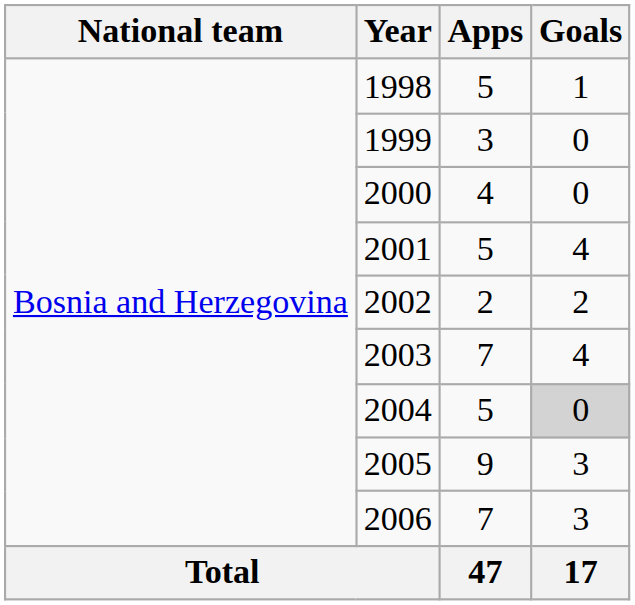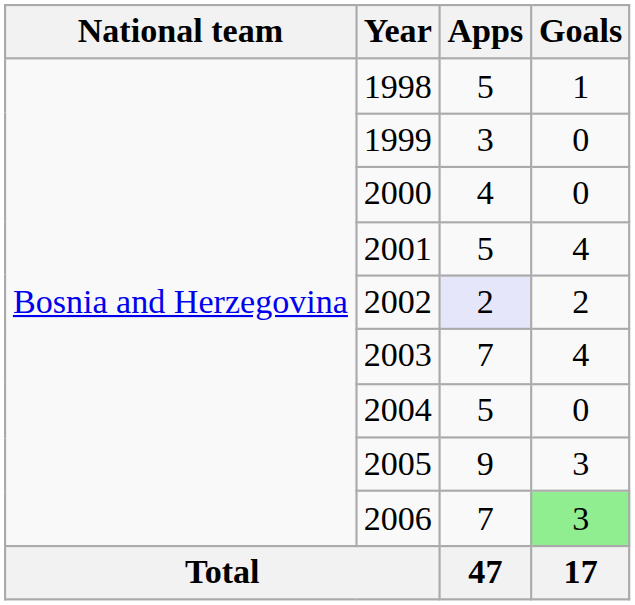(485, 301) no background -> (485, 301) lavender background
(581, 409) lightgrey background -> (581, 409) no background
(581, 517) no background -> (581, 517) lightgreen background
